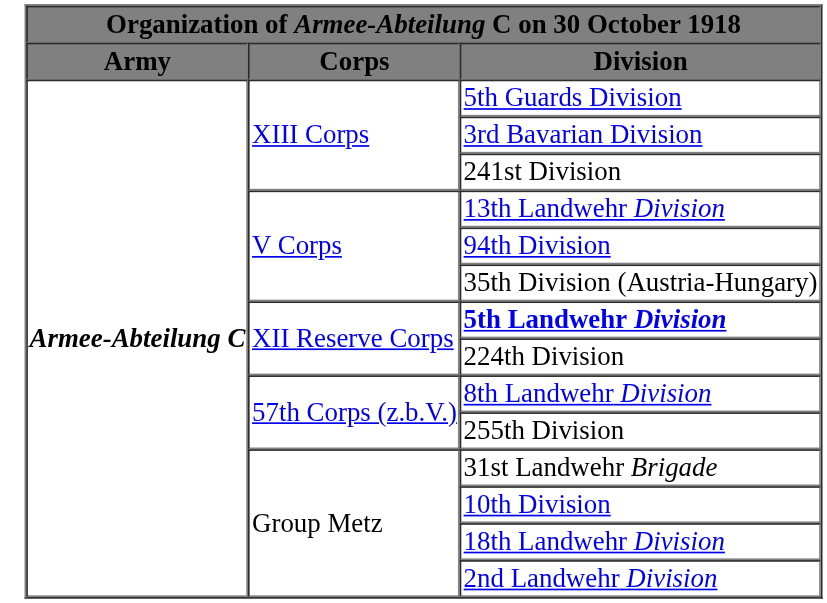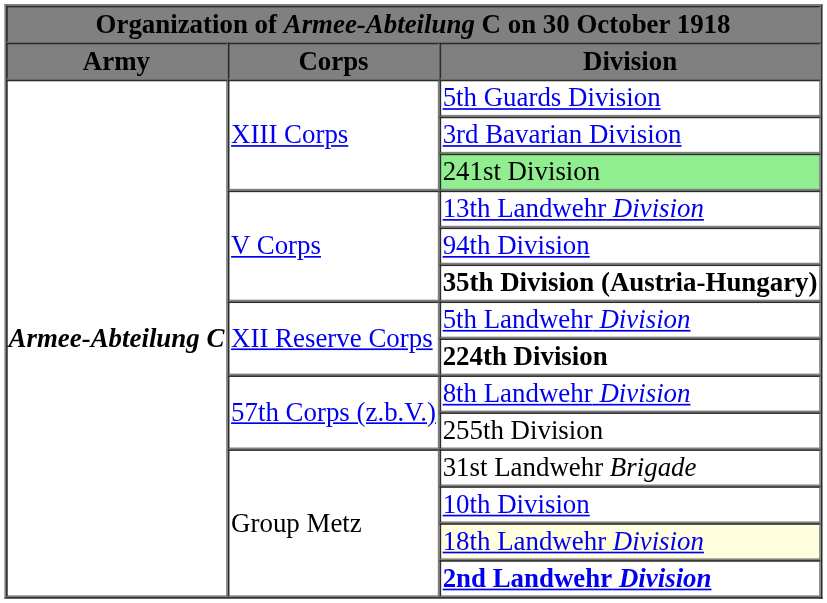(542, 171) no background -> (521, 171) lightgreen background
(641, 282) normal -> (630, 282) bold
(595, 319) bold -> (567, 319) normal
(544, 356) normal -> (525, 356) bold
(594, 541) no background -> (573, 541) lightyellow background
(591, 578) normal -> (577, 578) bold
